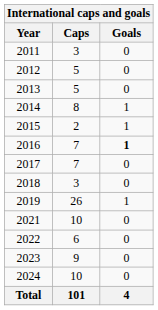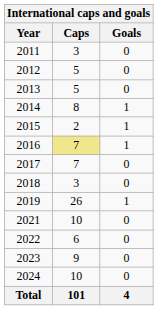(76, 145) no background -> (76, 145) khaki background
(127, 145) bold -> (127, 145) normal
